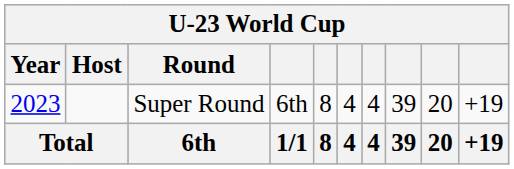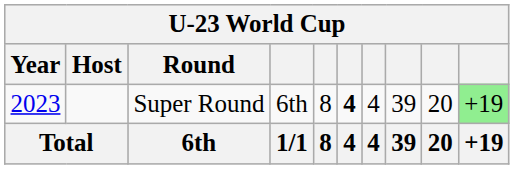(350, 103) normal -> (350, 103) bold
(484, 103) no background -> (484, 103) lightgreen background
